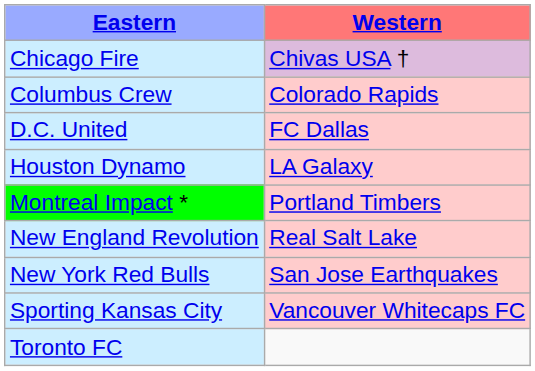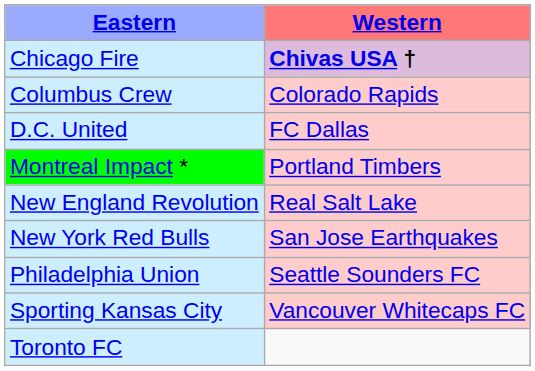(339, 58) normal -> (343, 58) bold
- row: (98, 166)
+ row: (105, 274)
